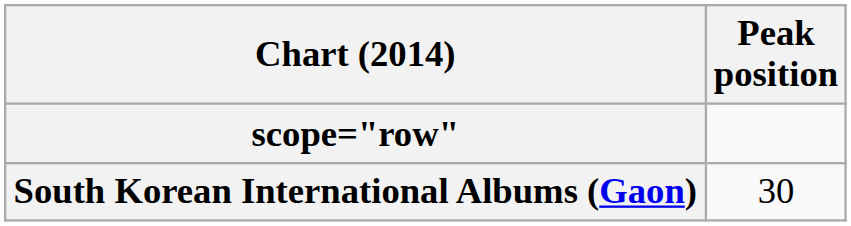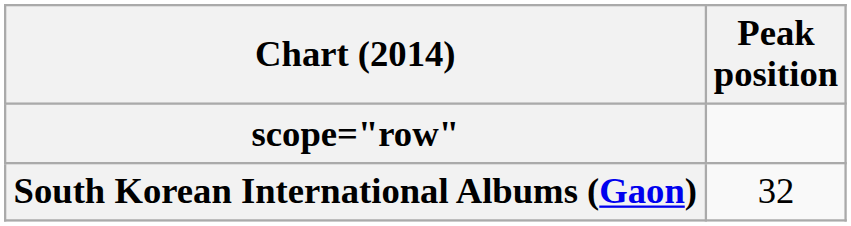(776, 190) 30 -> (776, 190) 32
